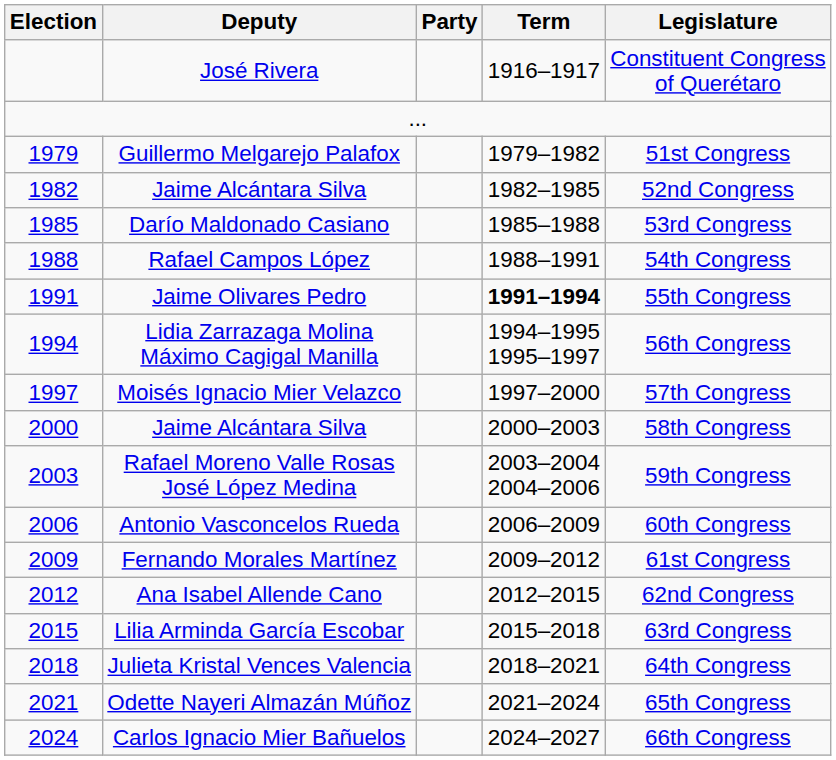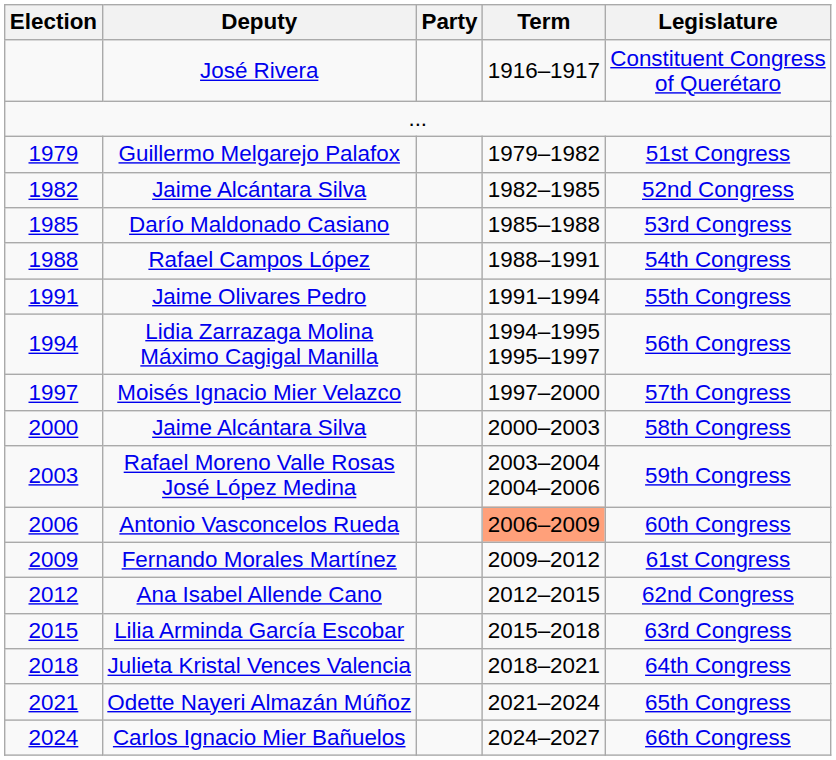(544, 296) bold -> (544, 296) normal
(544, 524) no background -> (544, 524) lightsalmon background
